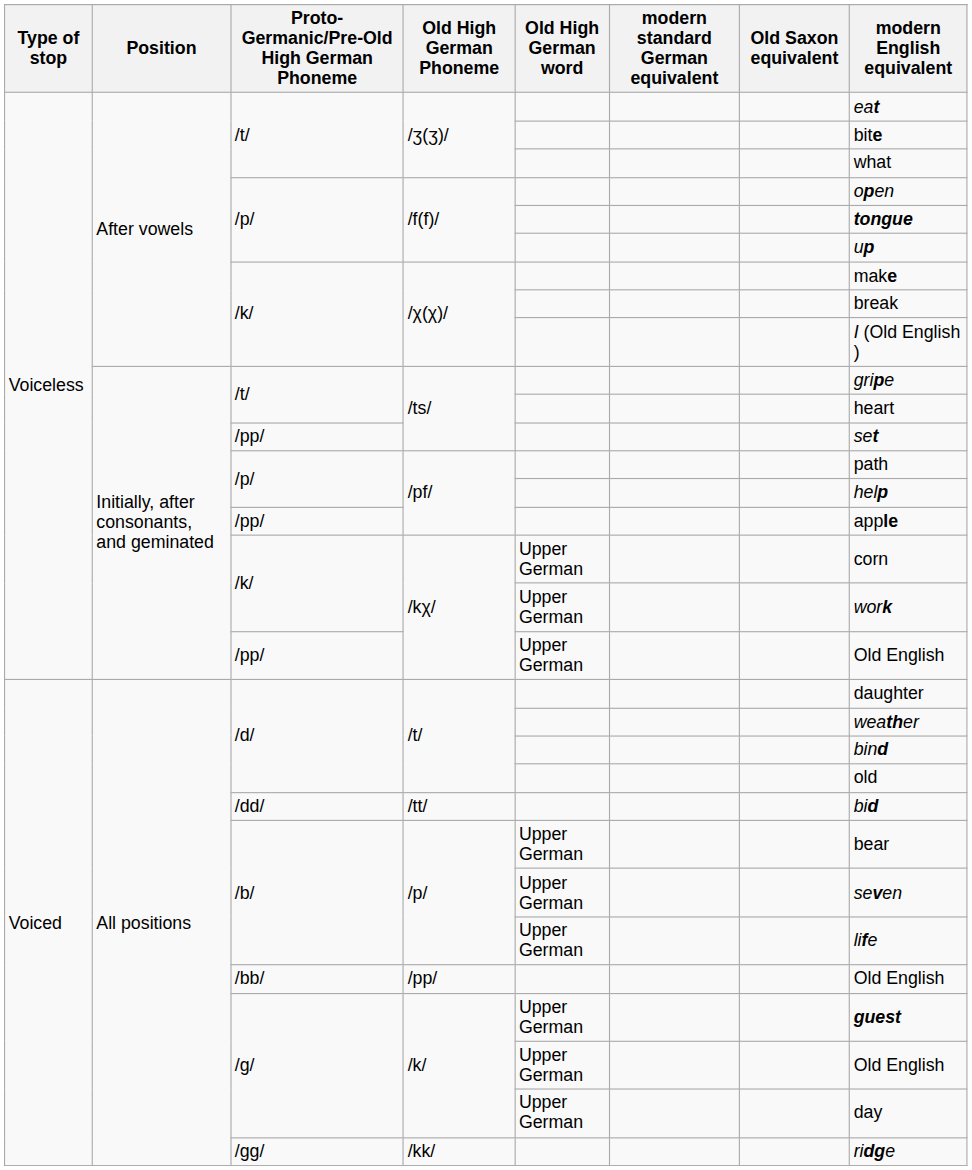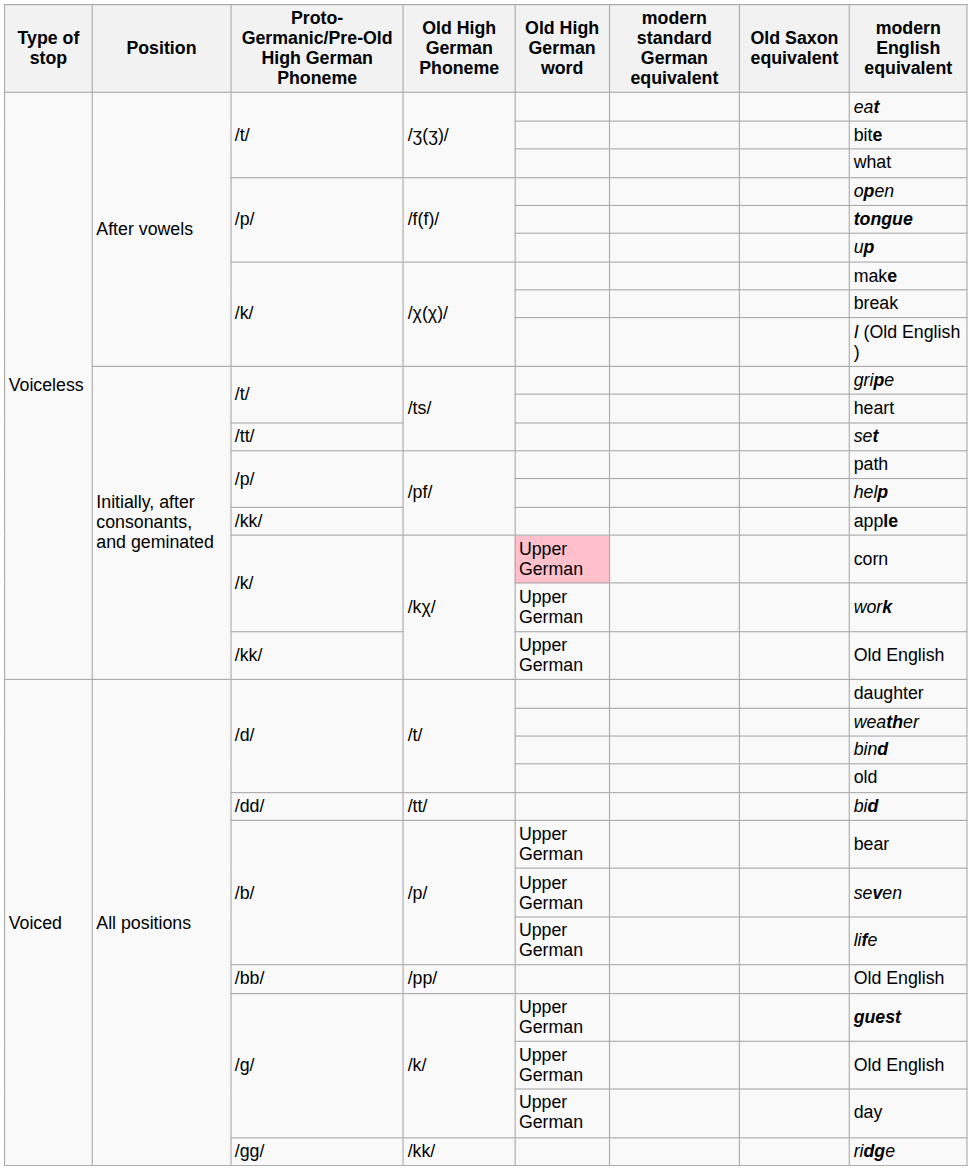(250, 436) /pp/ -> (245, 436) /tt/
(250, 520) /pp/ -> (249, 520) /kk/
(551, 559) no background -> (551, 559) pink background
(250, 655) /pp/ -> (249, 655) /kk/
